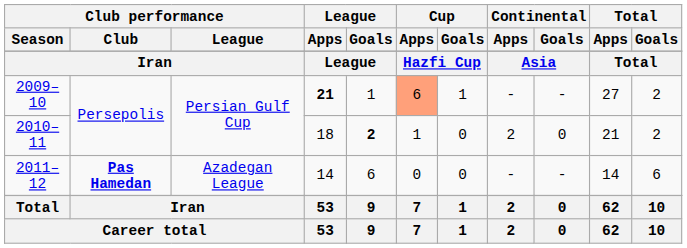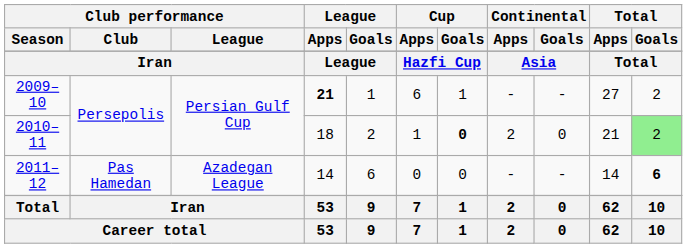(417, 95) lightsalmon background -> (417, 95) no background
(371, 135) bold -> (371, 135) normal
(463, 135) normal -> (463, 135) bold
(657, 135) no background -> (657, 135) lightgreen background
(121, 176) bold -> (121, 176) normal
(657, 176) normal -> (657, 176) bold
